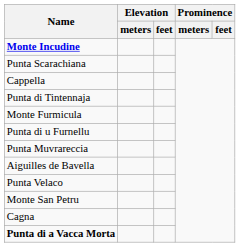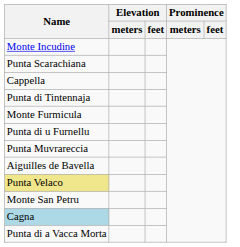(43, 47) bold -> (41, 47) normal
(35, 183) no background -> (35, 183) khaki background
(20, 217) no background -> (20, 217) lightblue background
(61, 234) bold -> (57, 234) normal
